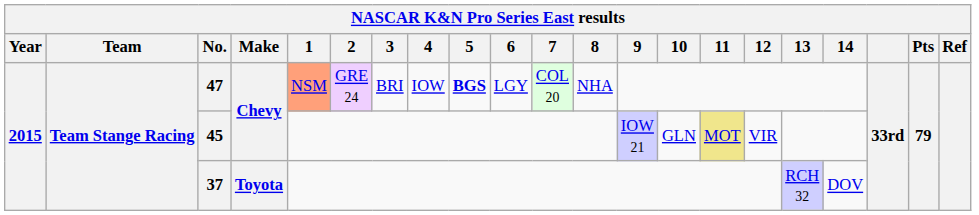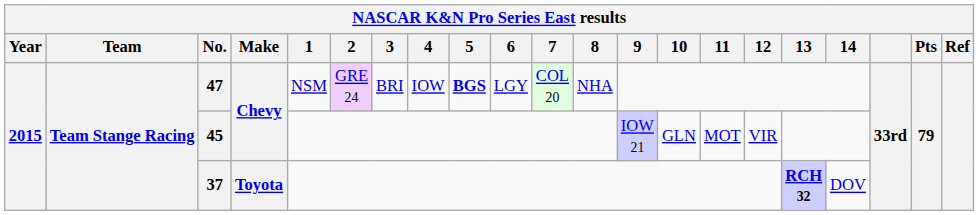(309, 86) lightsalmon background -> (309, 86) no background
(722, 135) khaki background -> (722, 135) no background
(802, 184) normal -> (804, 185) bold
